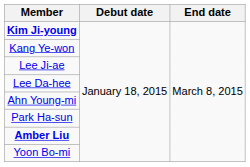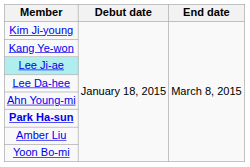(42, 30) bold -> (41, 30) normal
(42, 65) no background -> (41, 65) paleturquoise background
(42, 118) normal -> (41, 118) bold
(42, 135) bold -> (41, 135) normal
